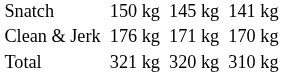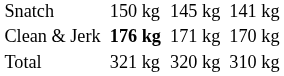(135, 36) normal -> (135, 36) bold
